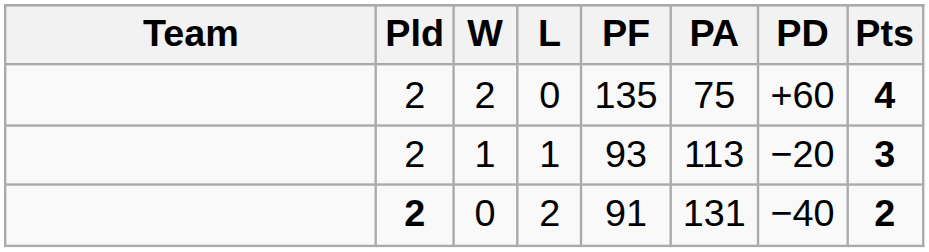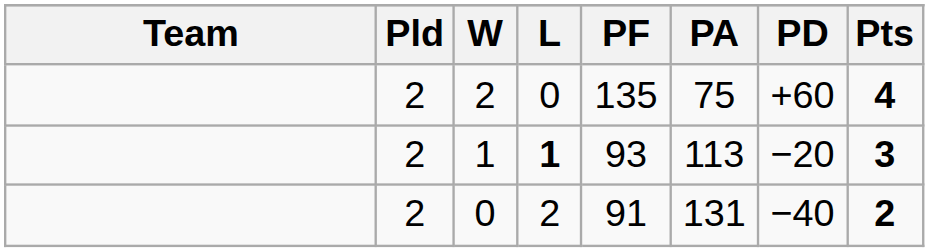(550, 154) normal -> (550, 154) bold
(415, 214) bold -> (415, 214) normal
